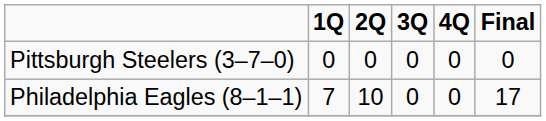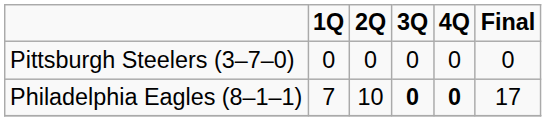(413, 97) normal -> (413, 97) bold
(454, 97) normal -> (454, 97) bold
